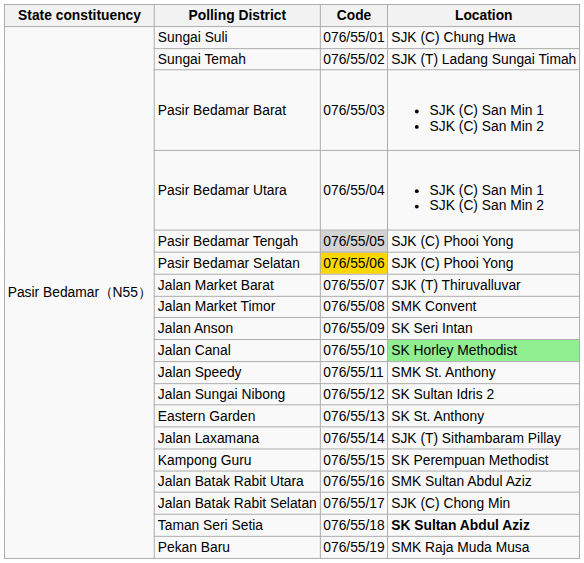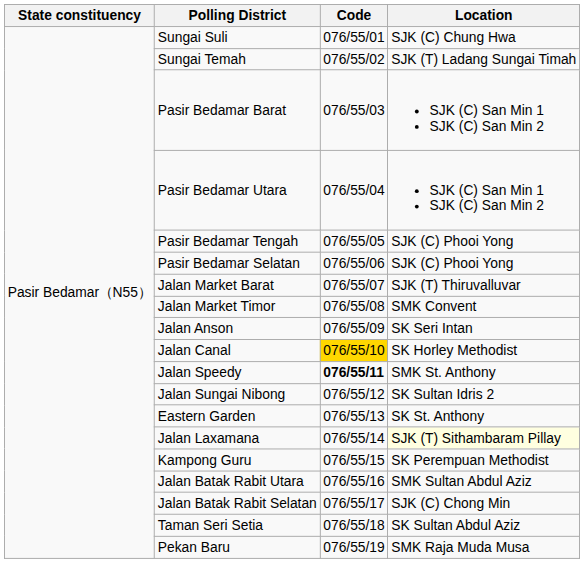(354, 242) lightgrey background -> (354, 242) no background
(354, 264) gold background -> (354, 264) no background
(354, 351) no background -> (354, 351) gold background
(454, 351) lightgreen background -> (454, 351) no background
(353, 373) normal -> (354, 373) bold
(476, 438) no background -> (476, 438) lightyellow background
(461, 526) bold -> (456, 526) normal
